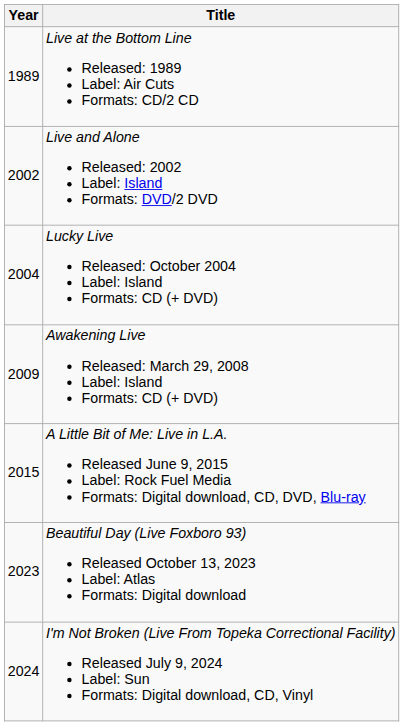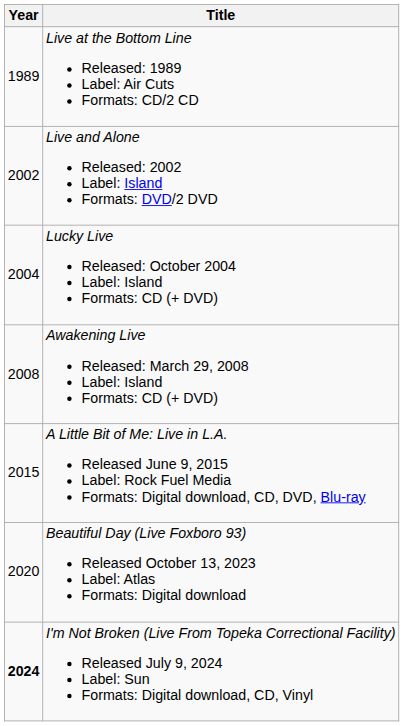(24, 374) 2009 -> (24, 374) 2008
(24, 572) 2023 -> (24, 572) 2020
(24, 671) normal -> (24, 671) bold
